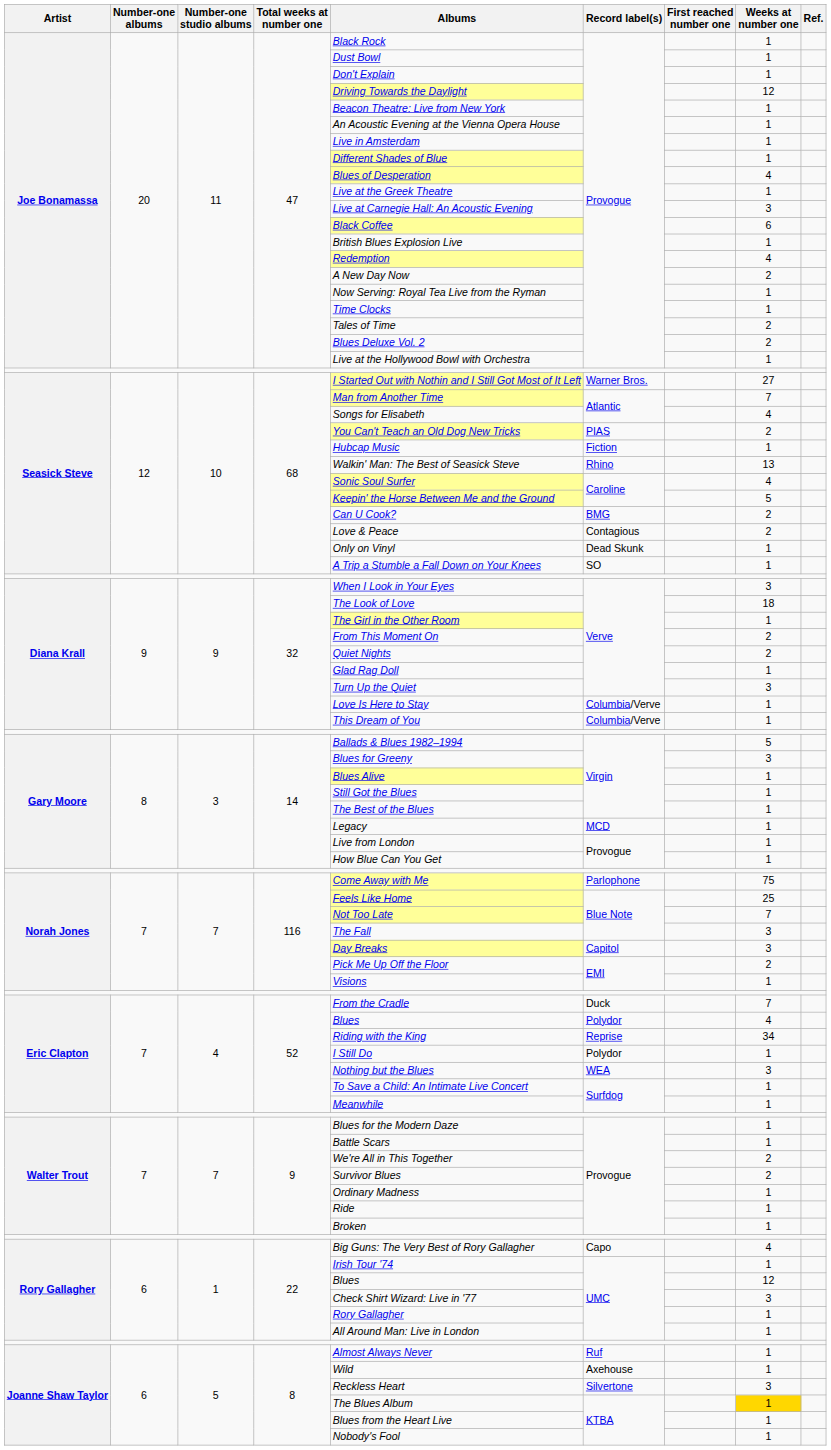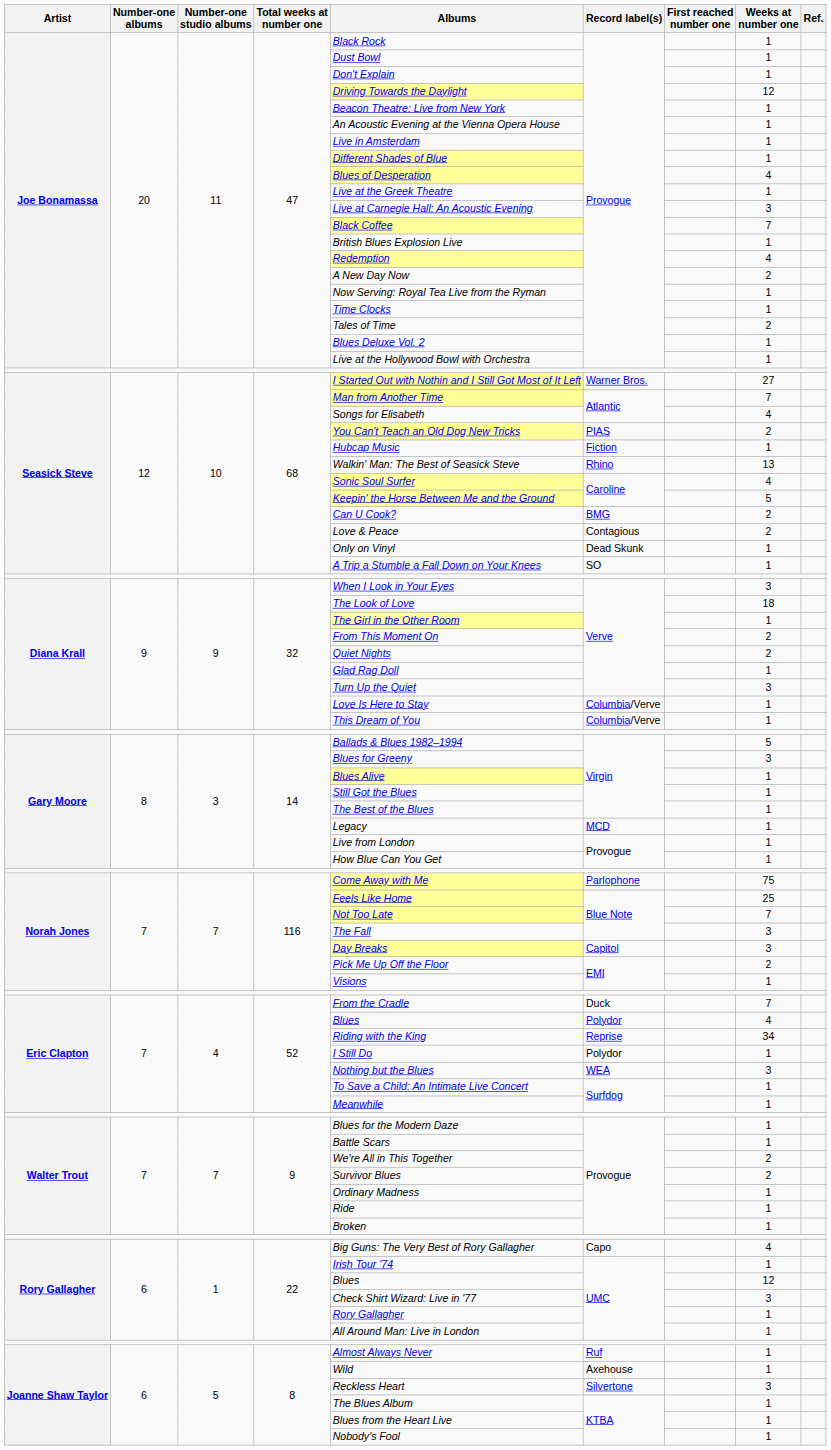(768, 225) 6 -> (768, 225) 7
(768, 342) 2 -> (768, 342) 1
(768, 1403) gold background -> (768, 1403) no background
